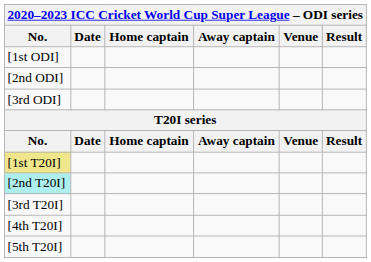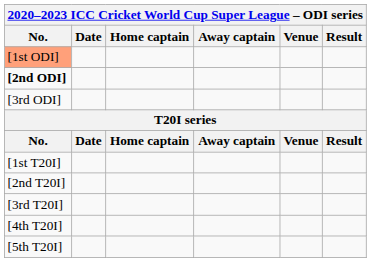(33, 57) no background -> (33, 57) lightsalmon background
(35, 78) normal -> (37, 78) bold
(34, 162) khaki background -> (34, 162) no background
(36, 183) paleturquoise background -> (36, 183) no background
